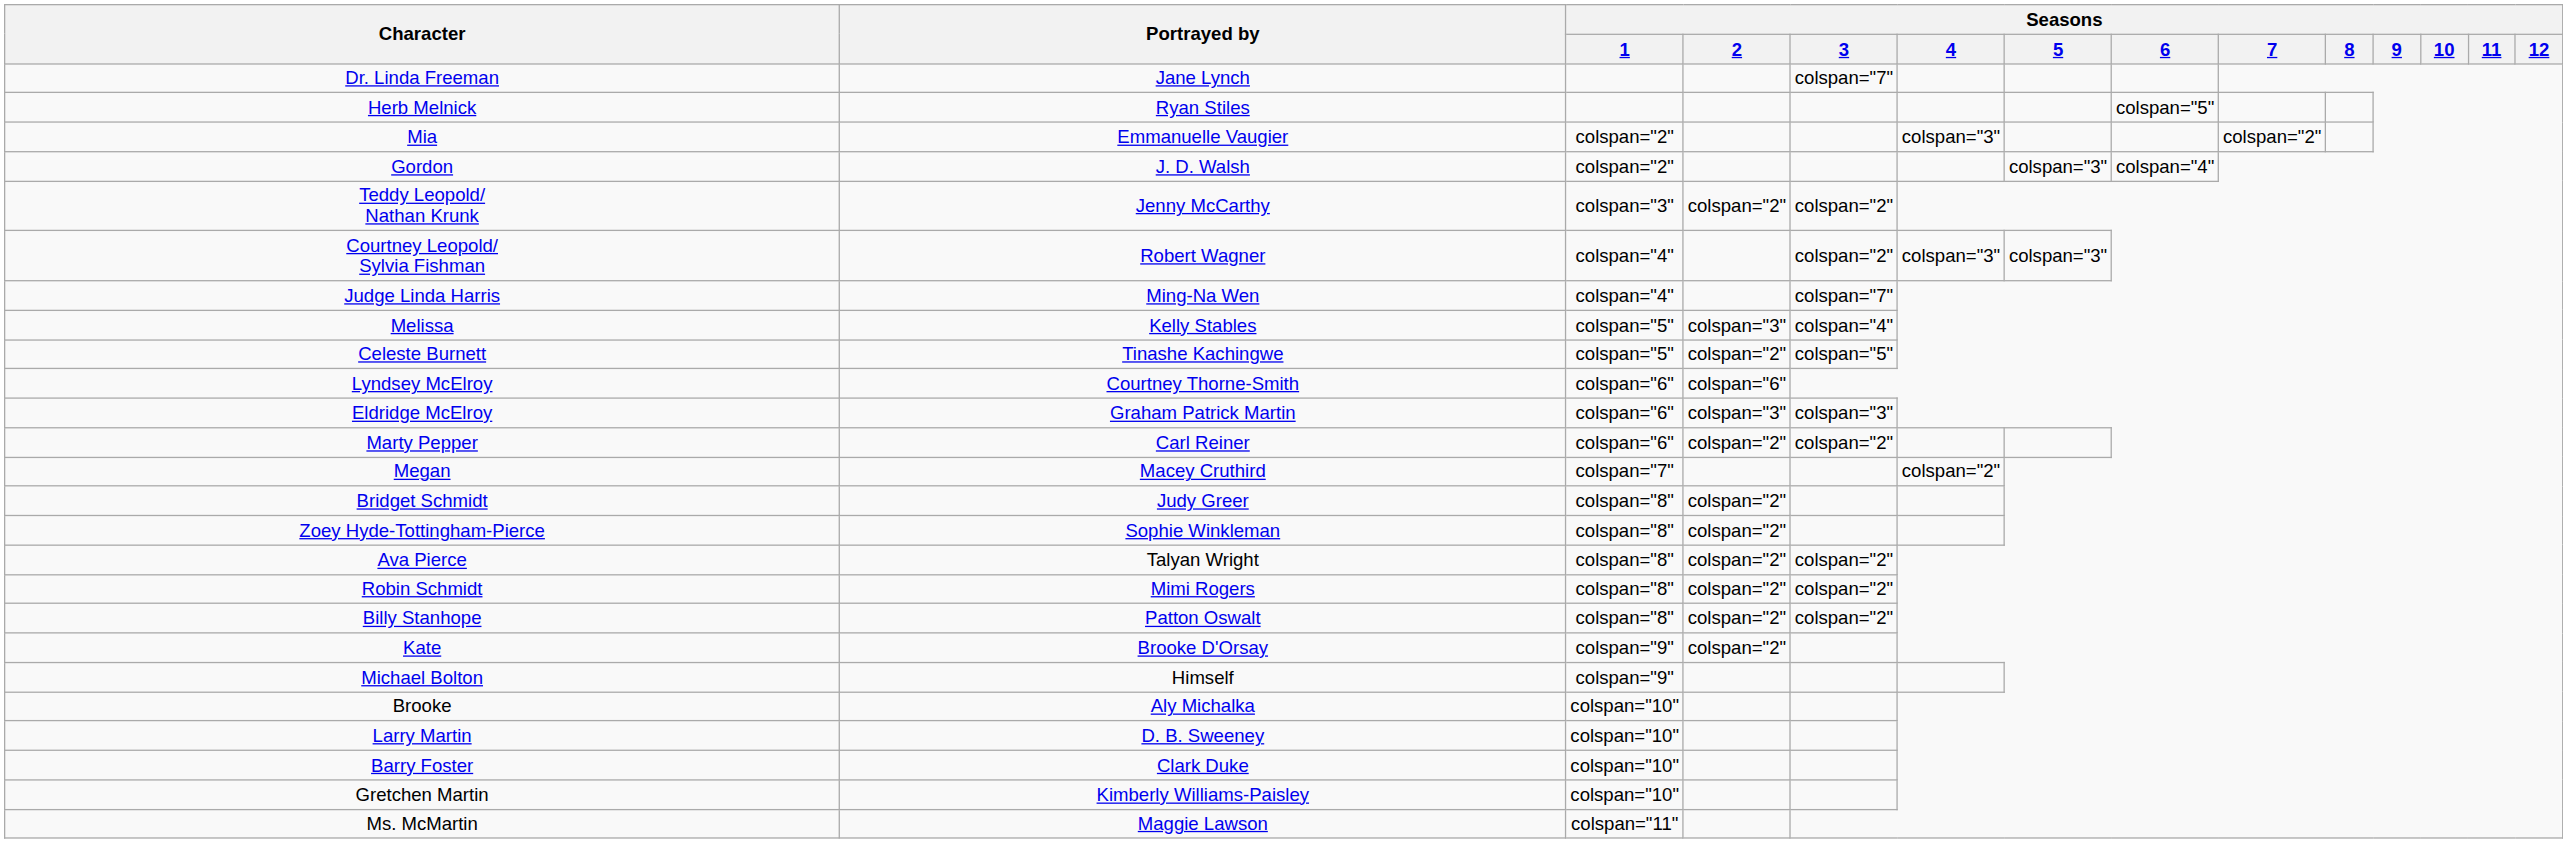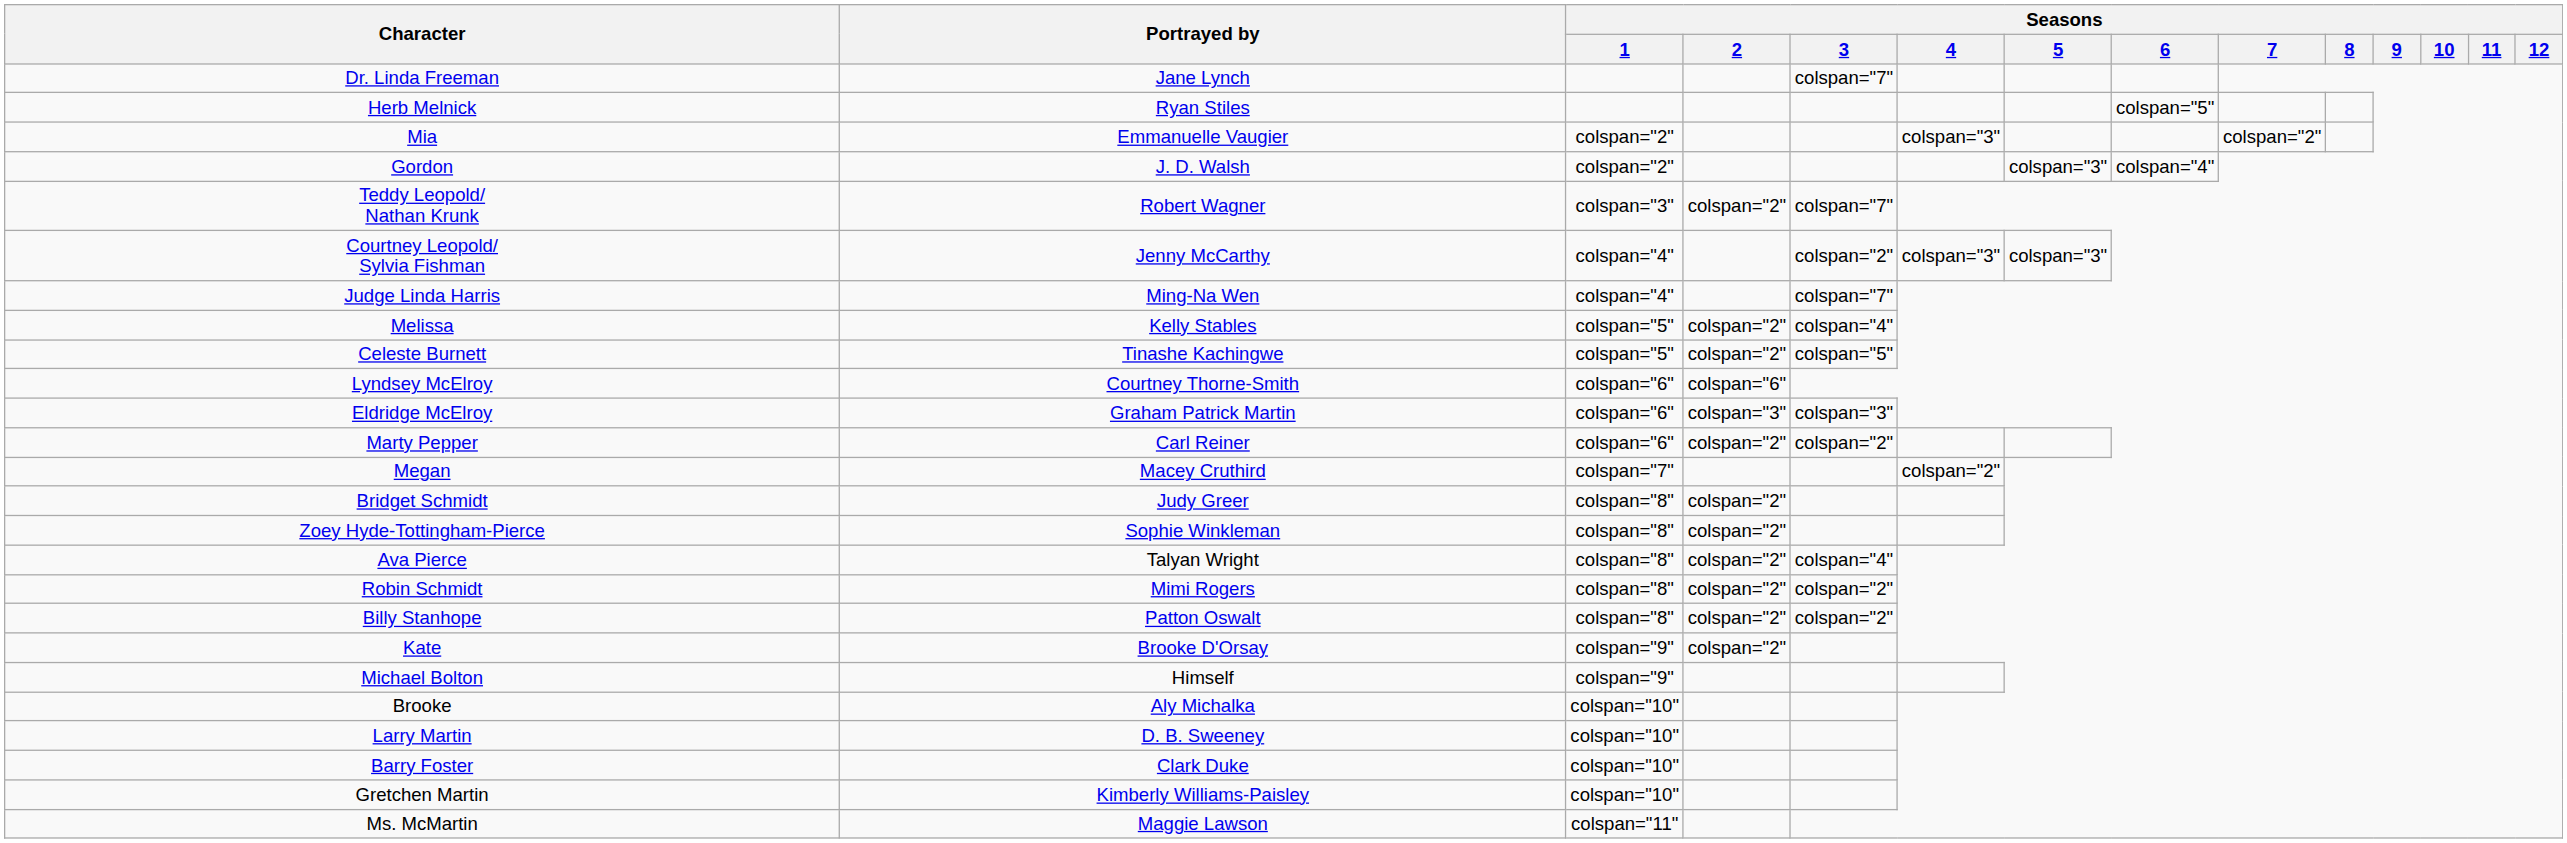(1203, 206) Jenny McCarthy -> (1203, 206) Robert Wagner
(1844, 206) colspan="2" -> (1844, 206) colspan="7"
(1203, 256) Robert Wagner -> (1203, 256) Jenny McCarthy
(1737, 325) colspan="3" -> (1737, 325) colspan="2"
(1844, 560) colspan="2" -> (1844, 560) colspan="4"
